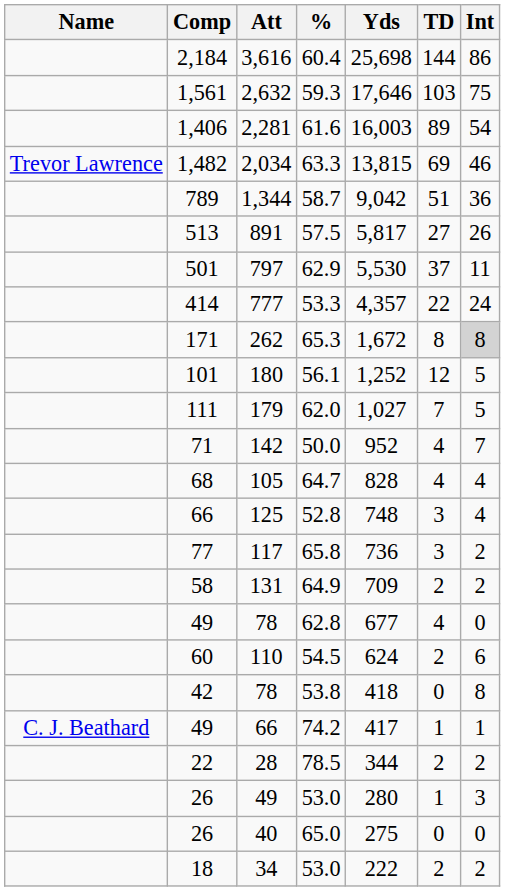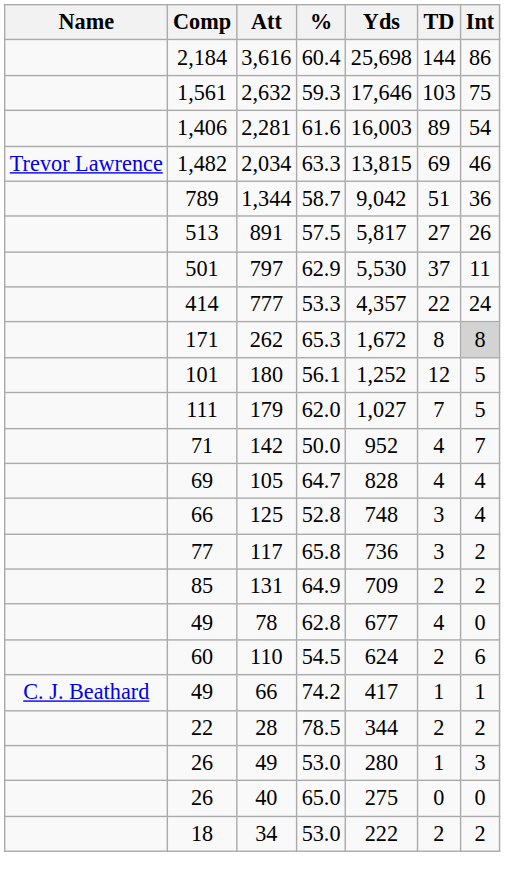(202, 480) 68 -> (202, 480) 69
(202, 586) 58 -> (202, 586) 85
- row: (266, 692)
